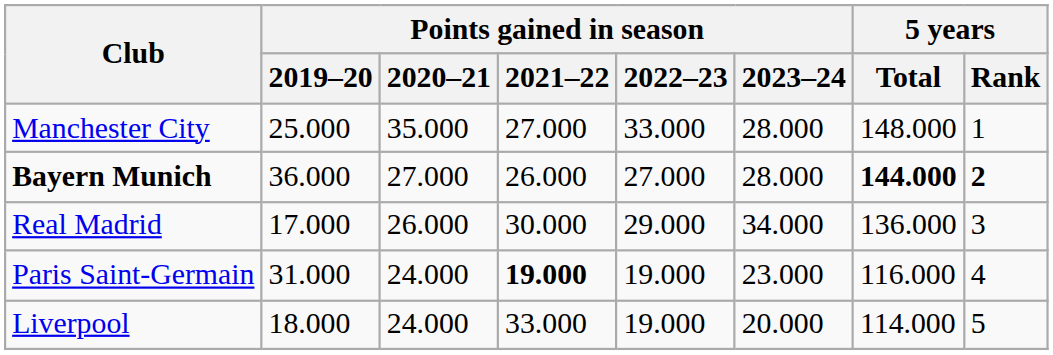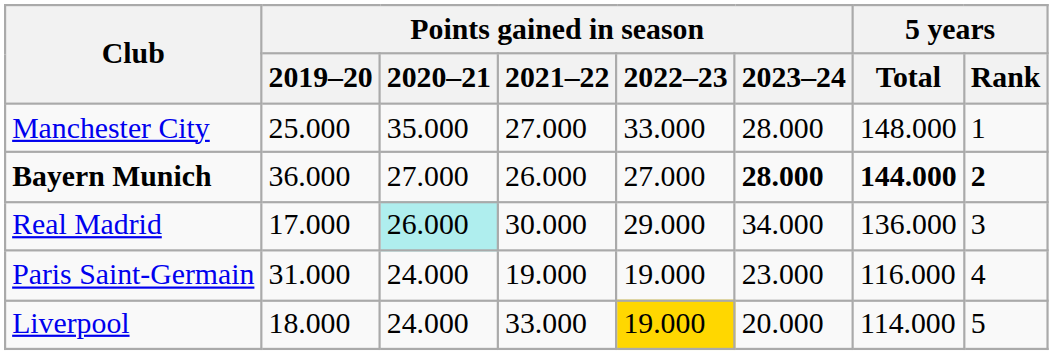(783, 176) normal -> (783, 176) bold
(428, 225) no background -> (428, 225) paleturquoise background
(546, 274) bold -> (546, 274) normal
(664, 323) no background -> (664, 323) gold background
